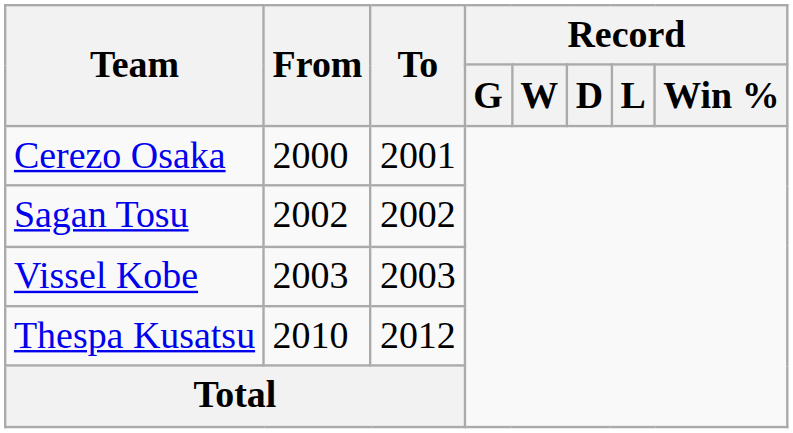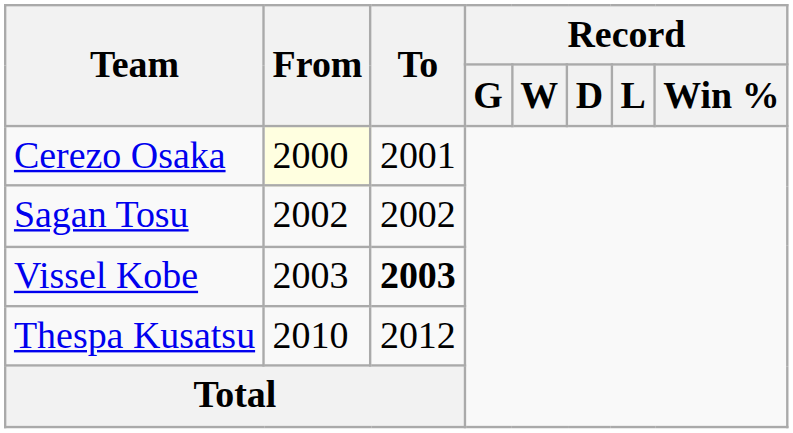(311, 154) no background -> (311, 154) lightyellow background
(418, 275) normal -> (418, 275) bold
